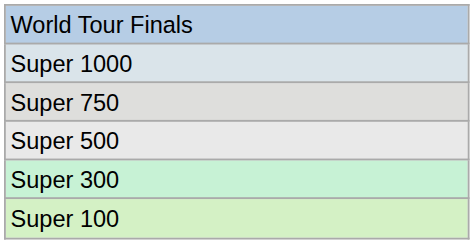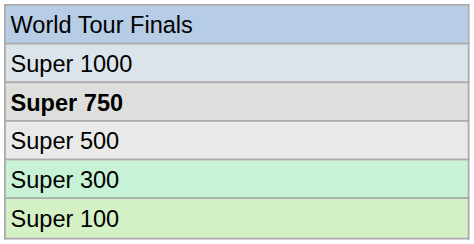(65, 102) normal -> (67, 102) bold
